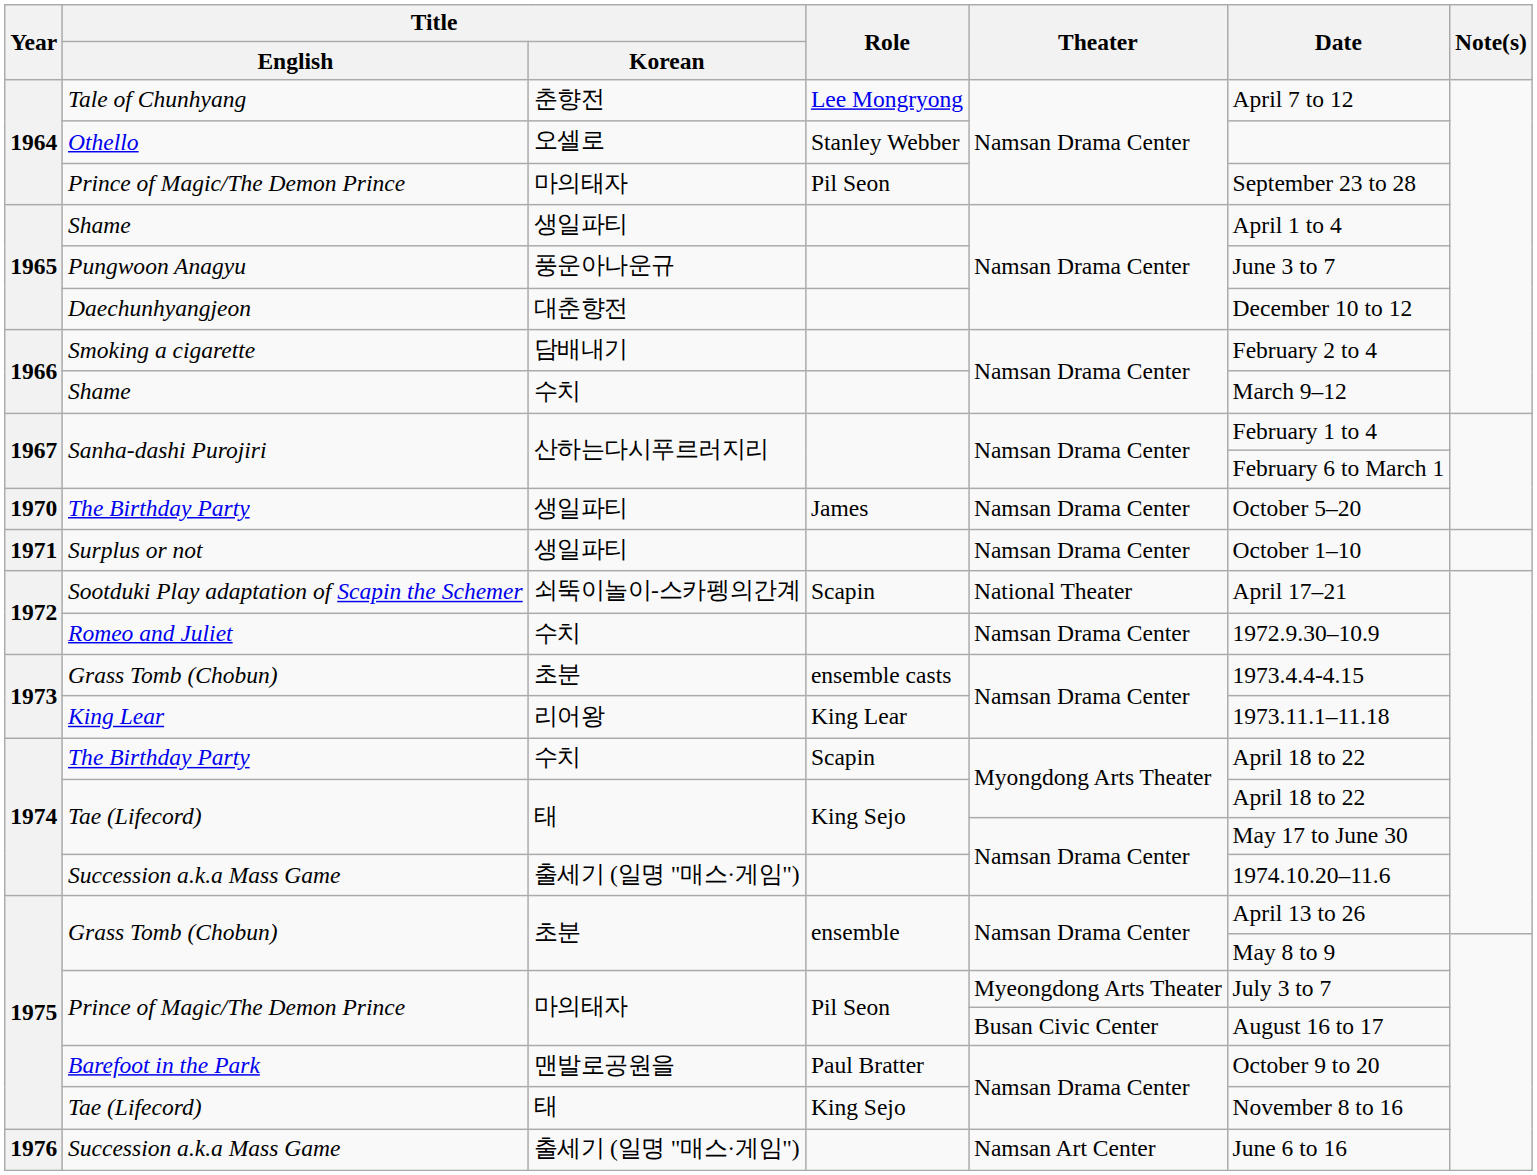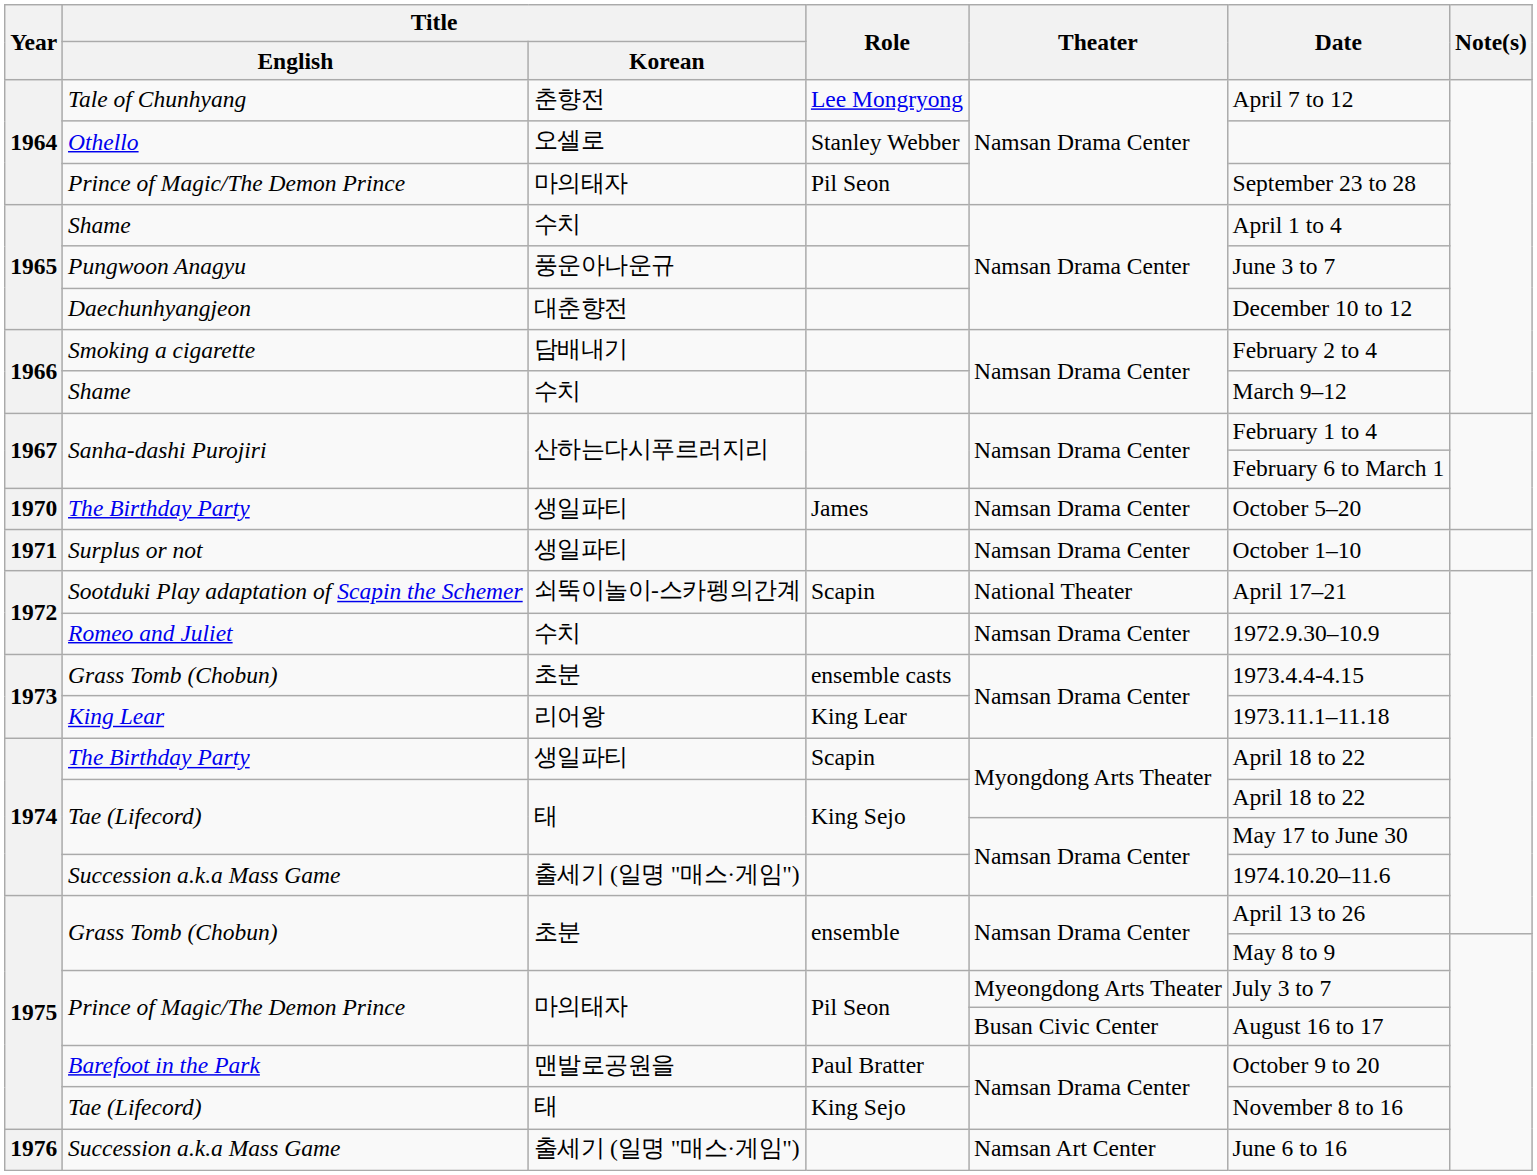(581, 224) 생일파티 -> (557, 224) 수치
(557, 757) 수치 -> (581, 757) 생일파티
